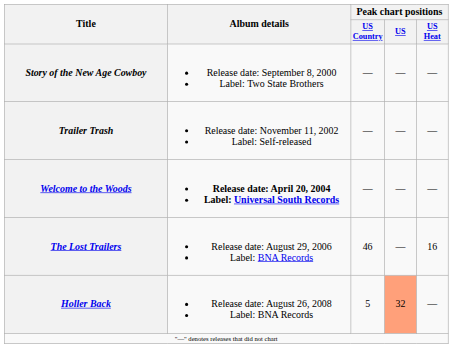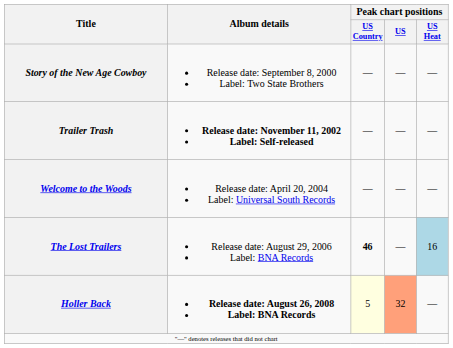(259, 136) normal -> (259, 136) bold
(259, 194) bold -> (259, 194) normal
(368, 246) normal -> (368, 246) bold
(432, 246) no background -> (432, 246) lightblue background
(259, 310) normal -> (259, 310) bold
(368, 304) no background -> (368, 304) lightyellow background
